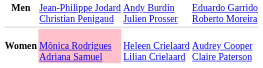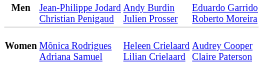(75, 51) pink background -> (75, 51) no background
